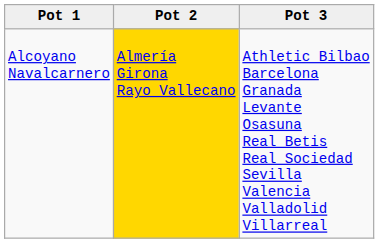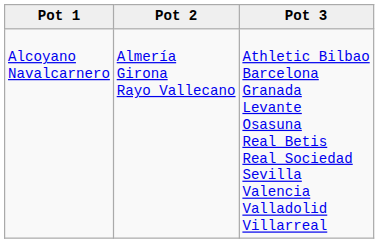(176, 74) gold background -> (176, 74) no background
